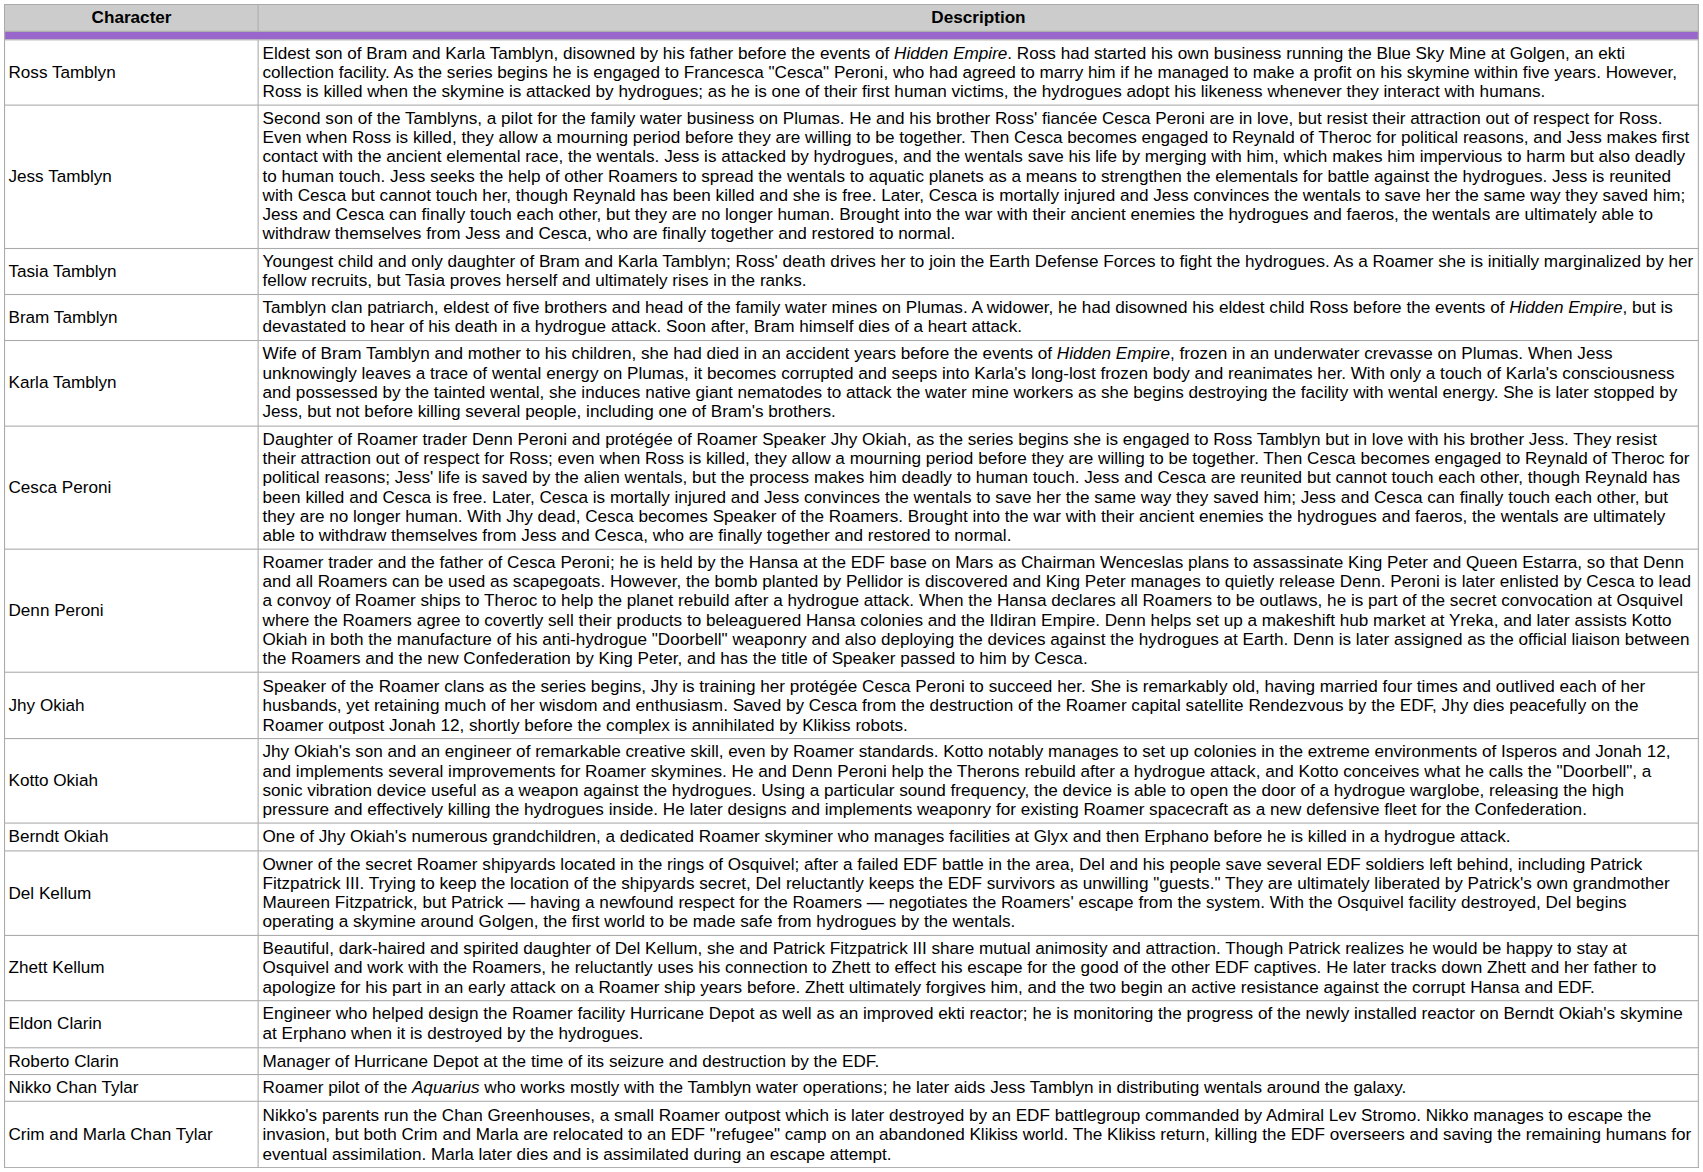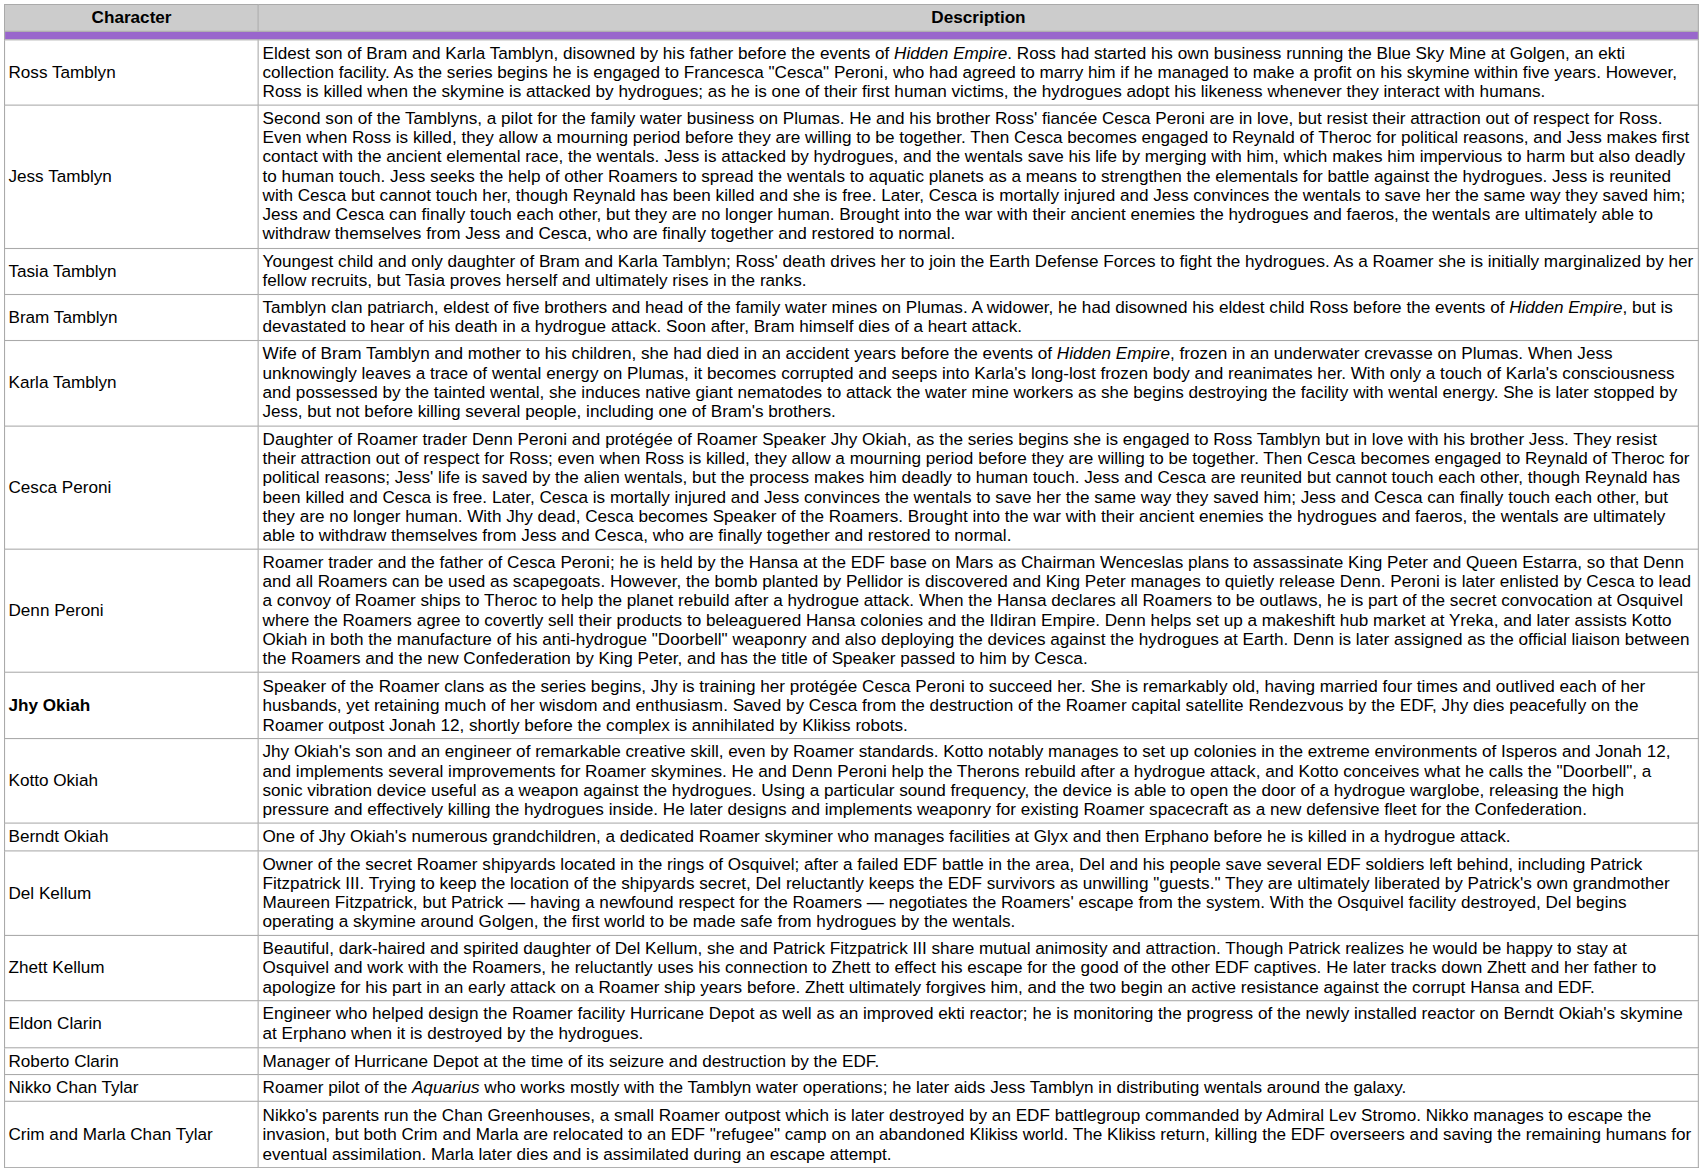(47, 705) normal -> (49, 705) bold
